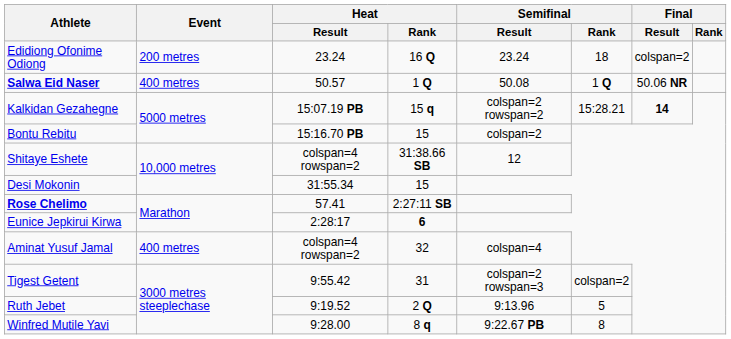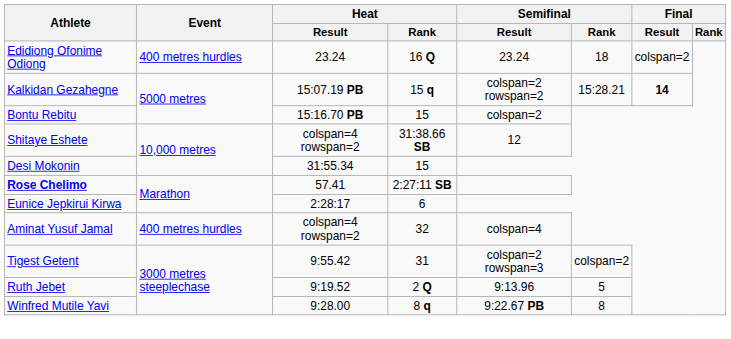(169, 58) 200 metres -> (191, 58) 400 metres hurdles
- row: (53, 83)
(422, 223) bold -> (422, 204) normal
(169, 248) 400 metres -> (191, 230) 400 metres hurdles
